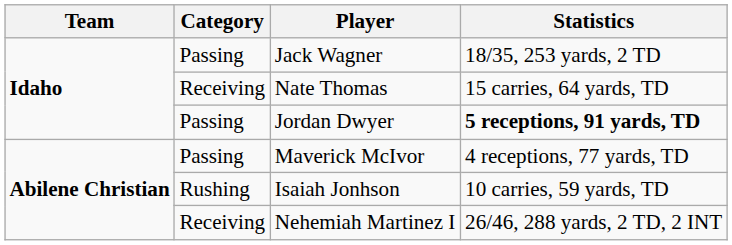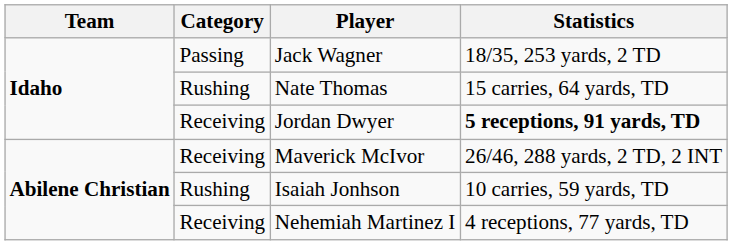(222, 88) Receiving -> (215, 88) Rushing
(212, 121) Passing -> (222, 121) Receiving
(212, 155) Passing -> (222, 155) Receiving
(577, 155) 4 receptions, 77 yards, TD -> (594, 155) 26/46, 288 yards, 2 TD, 2 INT
(594, 222) 26/46, 288 yards, 2 TD, 2 INT -> (577, 222) 4 receptions, 77 yards, TD
